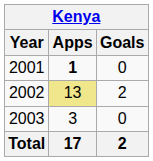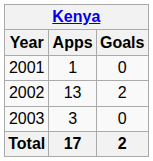(73, 67) bold -> (73, 67) normal
(73, 93) khaki background -> (73, 93) no background
